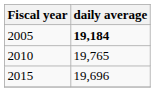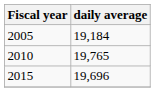(91, 35) bold -> (91, 35) normal
